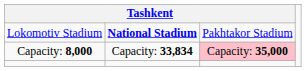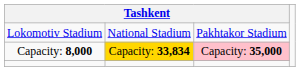(152, 32) bold -> (149, 32) normal
(152, 51) no background -> (149, 51) gold background
